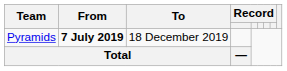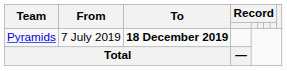(92, 37) bold -> (91, 37) normal
(179, 37) normal -> (177, 37) bold
